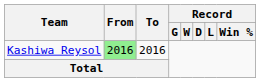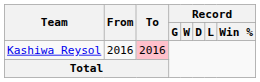(120, 50) lightgreen background -> (120, 50) no background
(152, 50) no background -> (152, 50) pink background
